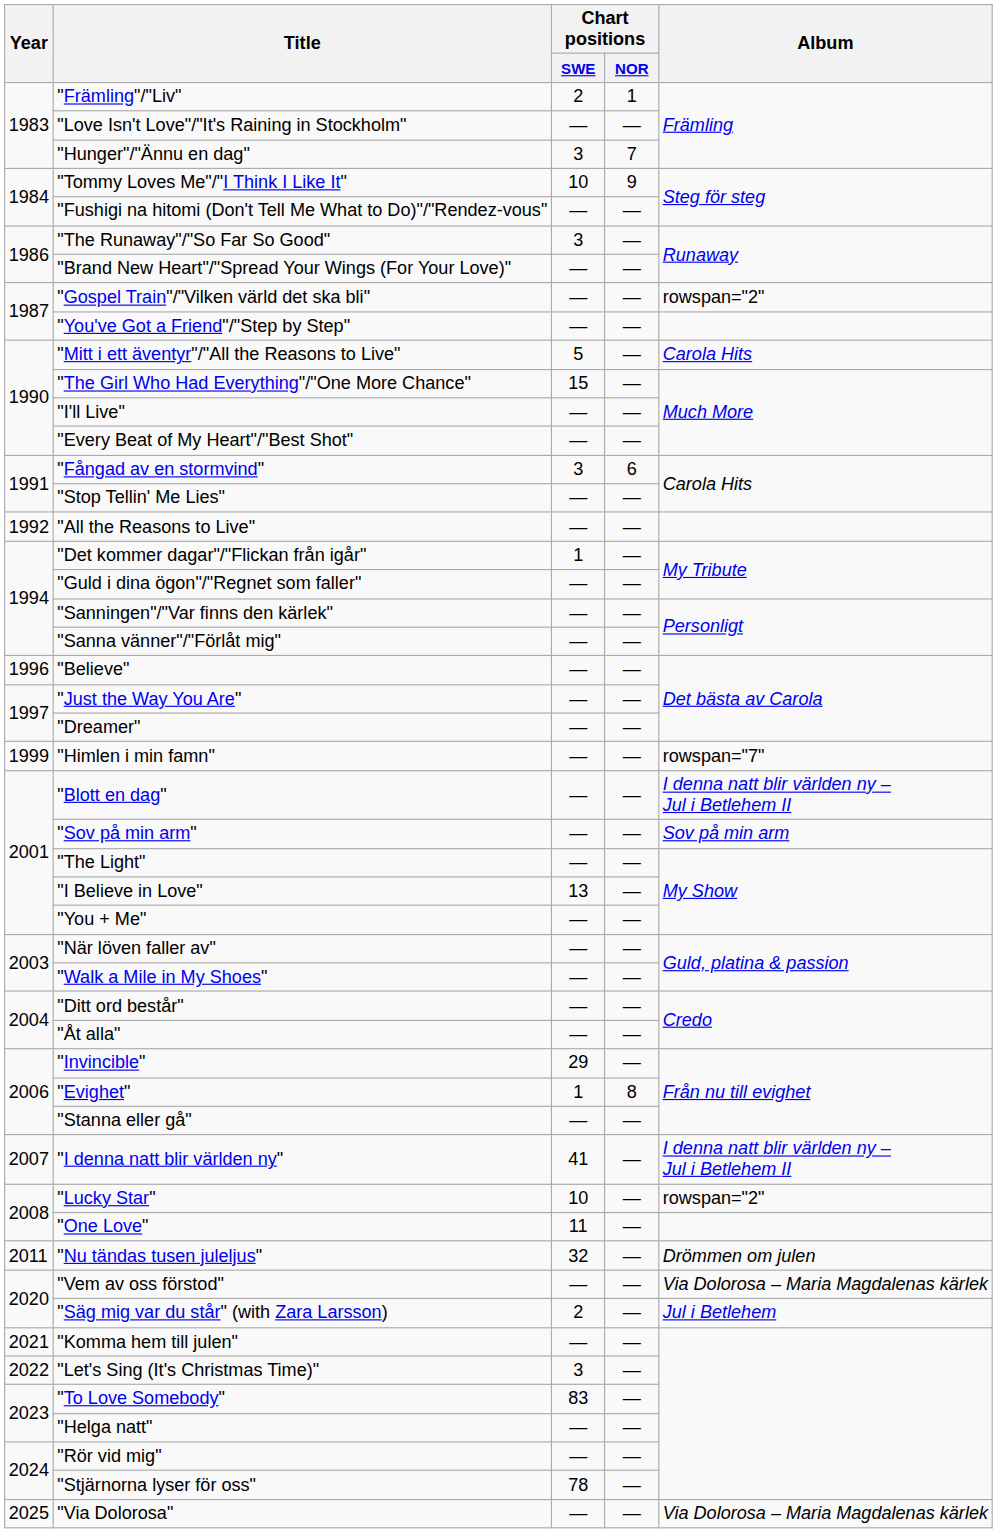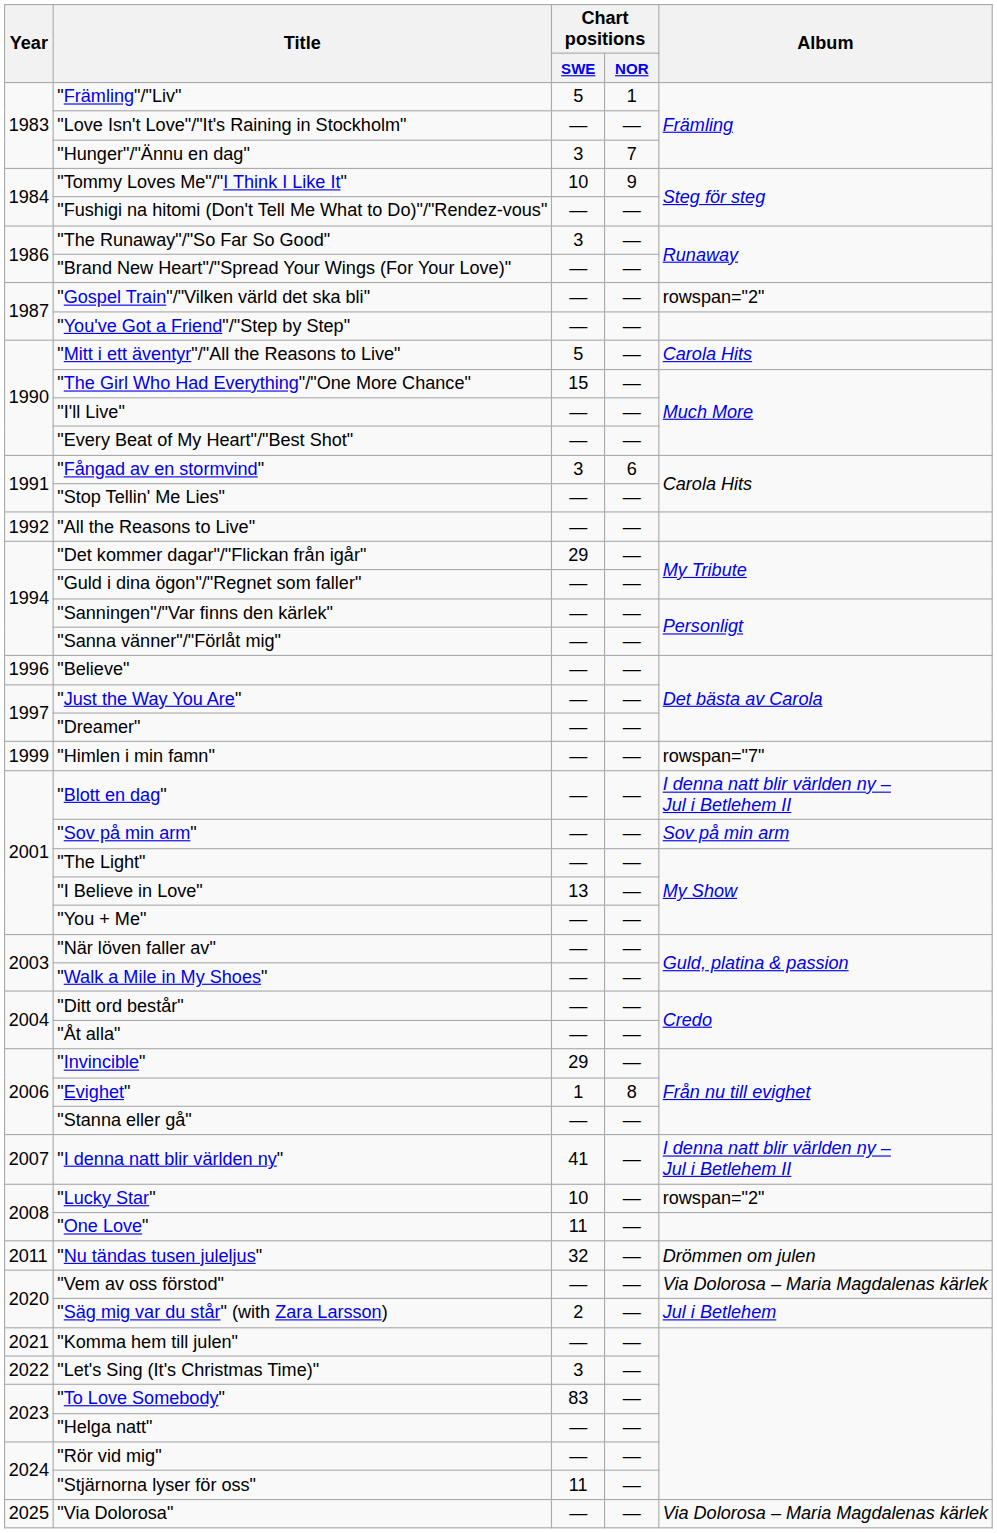(578, 96) 2 -> (578, 96) 5
(578, 555) 1 -> (578, 555) 29
(578, 1484) 78 -> (578, 1484) 11
